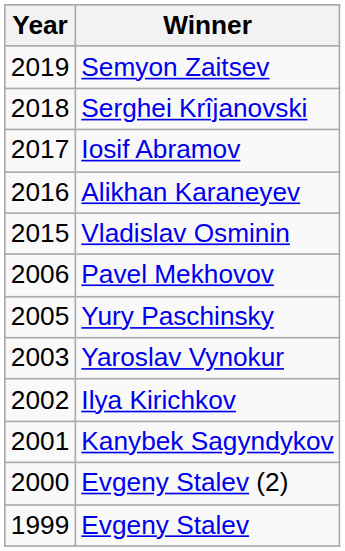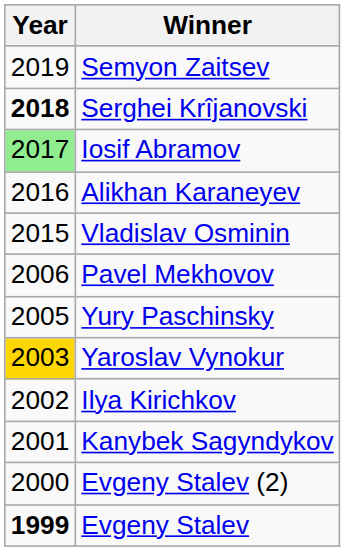(40, 108) normal -> (40, 108) bold
(40, 150) no background -> (40, 150) lightgreen background
(40, 358) no background -> (40, 358) gold background
(40, 524) normal -> (40, 524) bold
